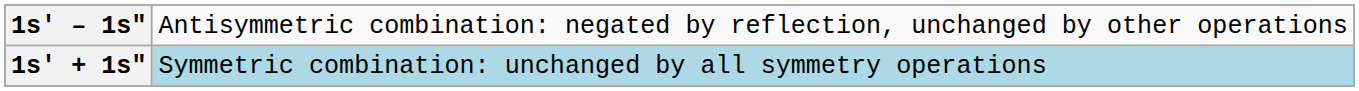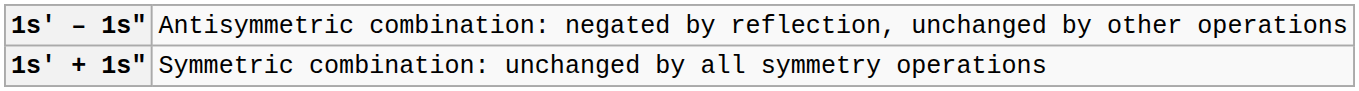(603, 66) lightblue background -> (603, 66) no background
